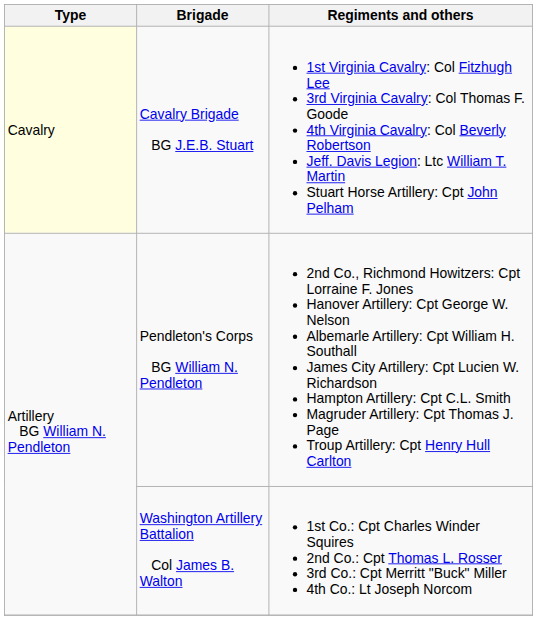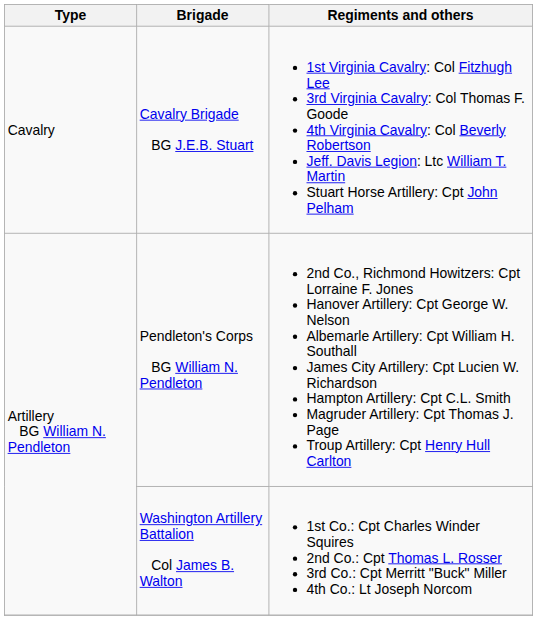(31, 129) lightyellow background -> (31, 129) no background
